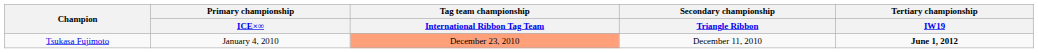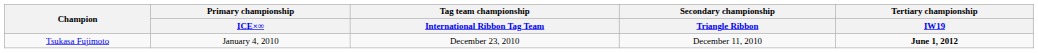(485, 40) lightsalmon background -> (485, 40) no background
